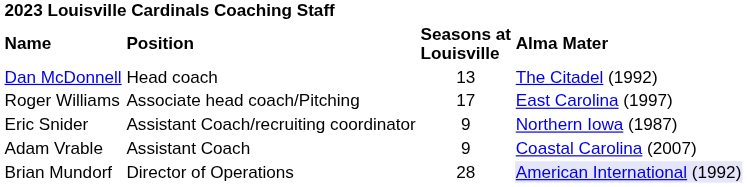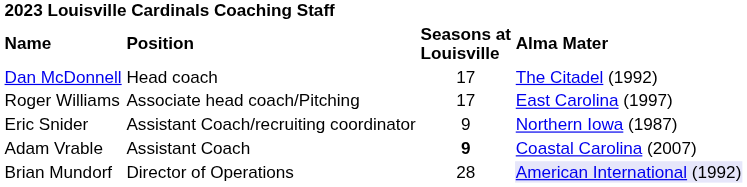(466, 77) 13 -> (466, 77) 17
(466, 148) normal -> (466, 148) bold
